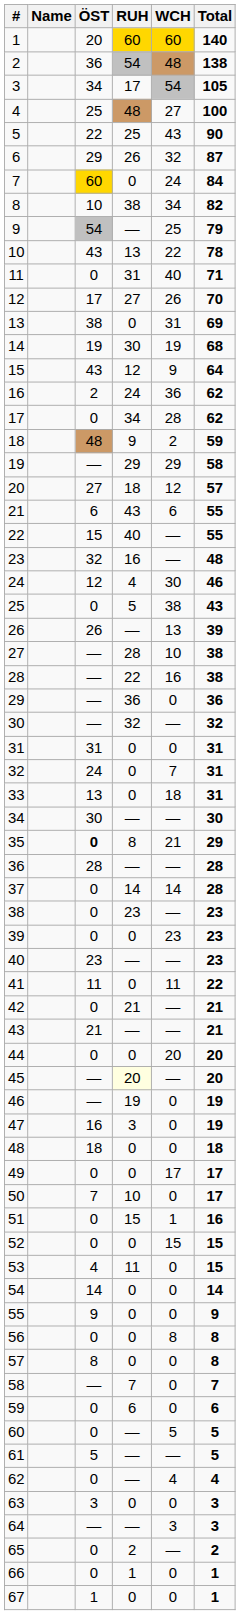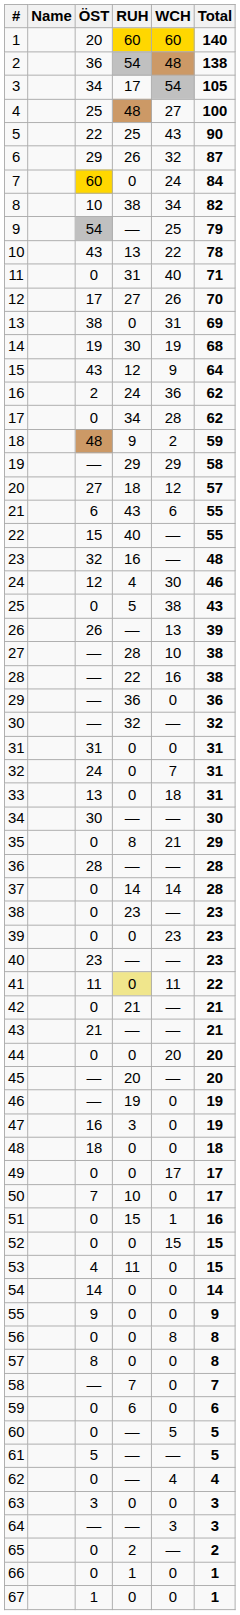(94, 842) bold -> (94, 842) normal
(132, 983) no background -> (132, 983) khaki background
(132, 1078) lightyellow background -> (132, 1078) no background
